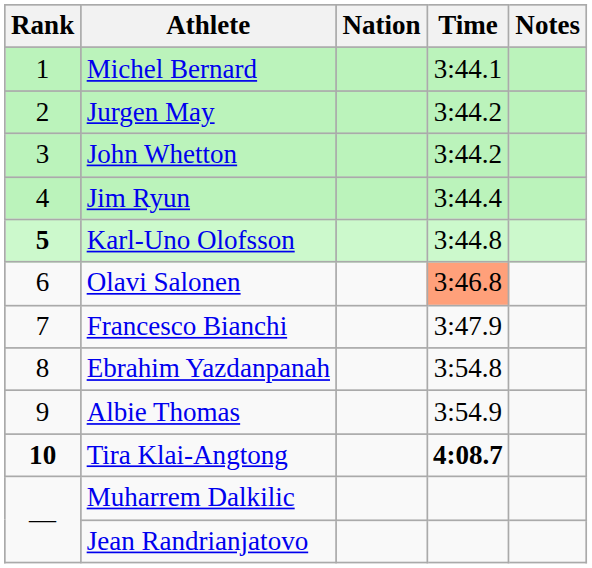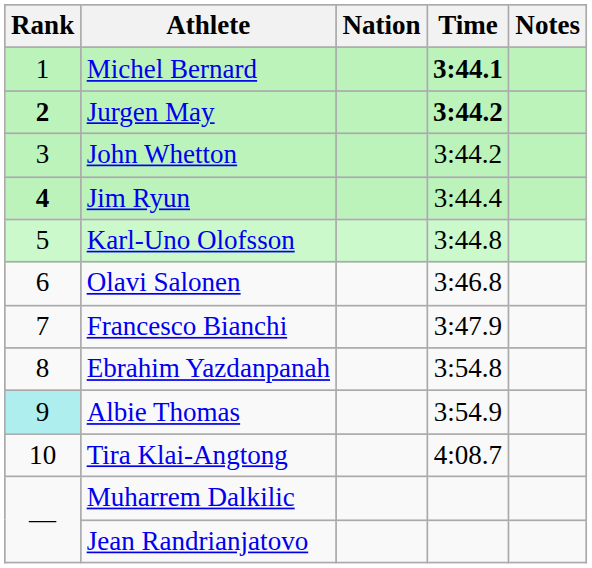(468, 68) normal -> (468, 68) bold
(43, 111) normal -> (43, 111) bold
(468, 111) normal -> (468, 111) bold
(43, 197) normal -> (43, 197) bold
(43, 240) bold -> (43, 240) normal
(468, 283) lightsalmon background -> (468, 283) no background
(43, 411) no background -> (43, 411) paleturquoise background
(43, 454) bold -> (43, 454) normal
(468, 454) bold -> (468, 454) normal
